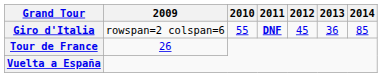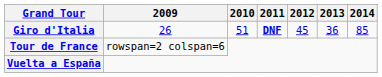(165, 30) rowspan=2 colspan=6 -> (165, 30) 26
(242, 30) 55 -> (242, 30) 51
(165, 47) 26 -> (165, 47) rowspan=2 colspan=6
